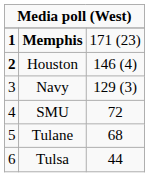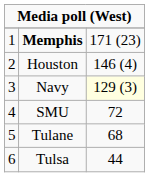(12, 40) bold -> (12, 40) normal
(12, 64) bold -> (12, 64) normal
(115, 87) no background -> (115, 87) lightyellow background
